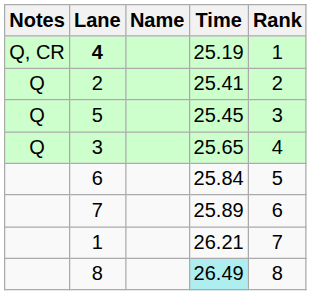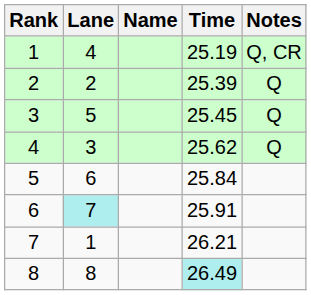columns swapped: (277, 20) <-> (37, 20)
(97, 52) bold -> (91, 52) normal
(219, 83) 25.41 -> (212, 83) 25.39
(219, 147) 25.65 -> (212, 147) 25.62
(97, 210) no background -> (91, 210) paleturquoise background
(219, 210) 25.89 -> (212, 210) 25.91
